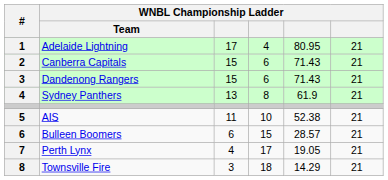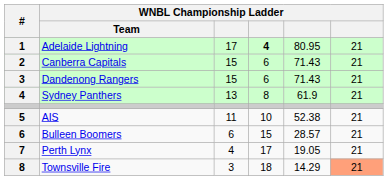(266, 46) normal -> (266, 46) bold
(357, 167) no background -> (357, 167) lightsalmon background
